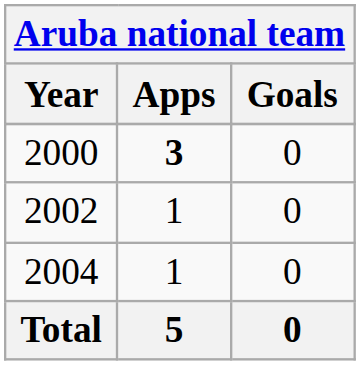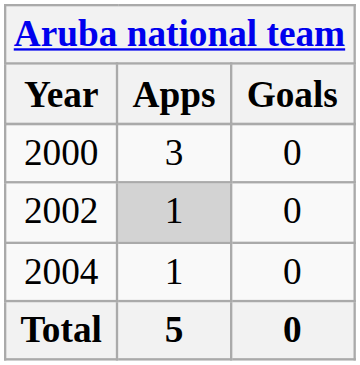(174, 152) bold -> (174, 152) normal
(174, 211) no background -> (174, 211) lightgrey background
